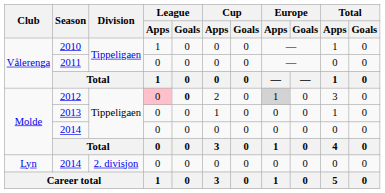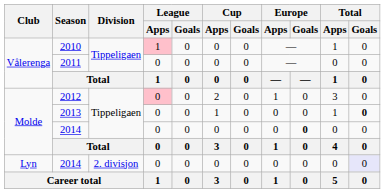(158, 46) no background -> (158, 46) pink background
(187, 96) bold -> (187, 96) normal
(276, 96) lightgrey background -> (276, 96) no background
(364, 113) normal -> (364, 113) bold
(305, 130) normal -> (305, 130) bold
(364, 163) no background -> (364, 163) lavender background
